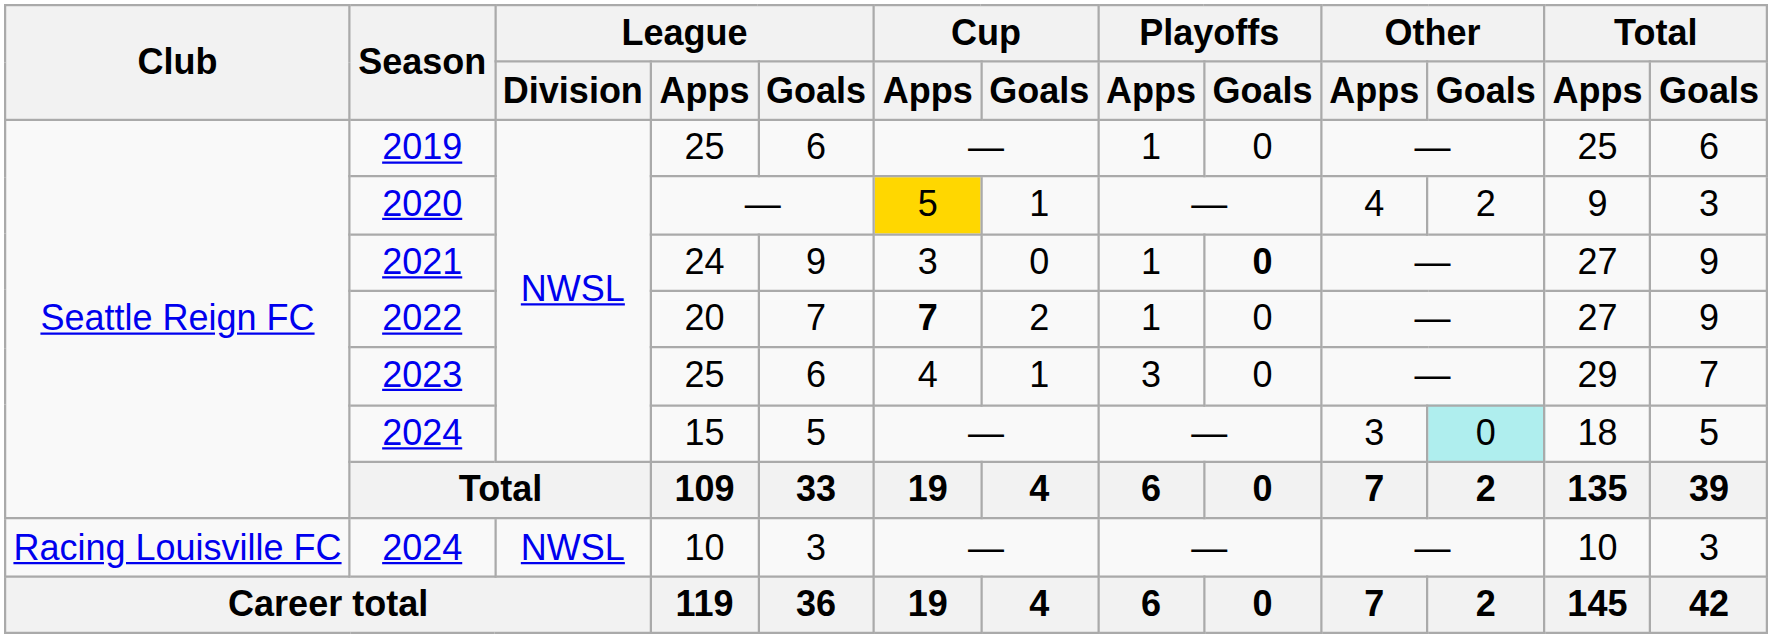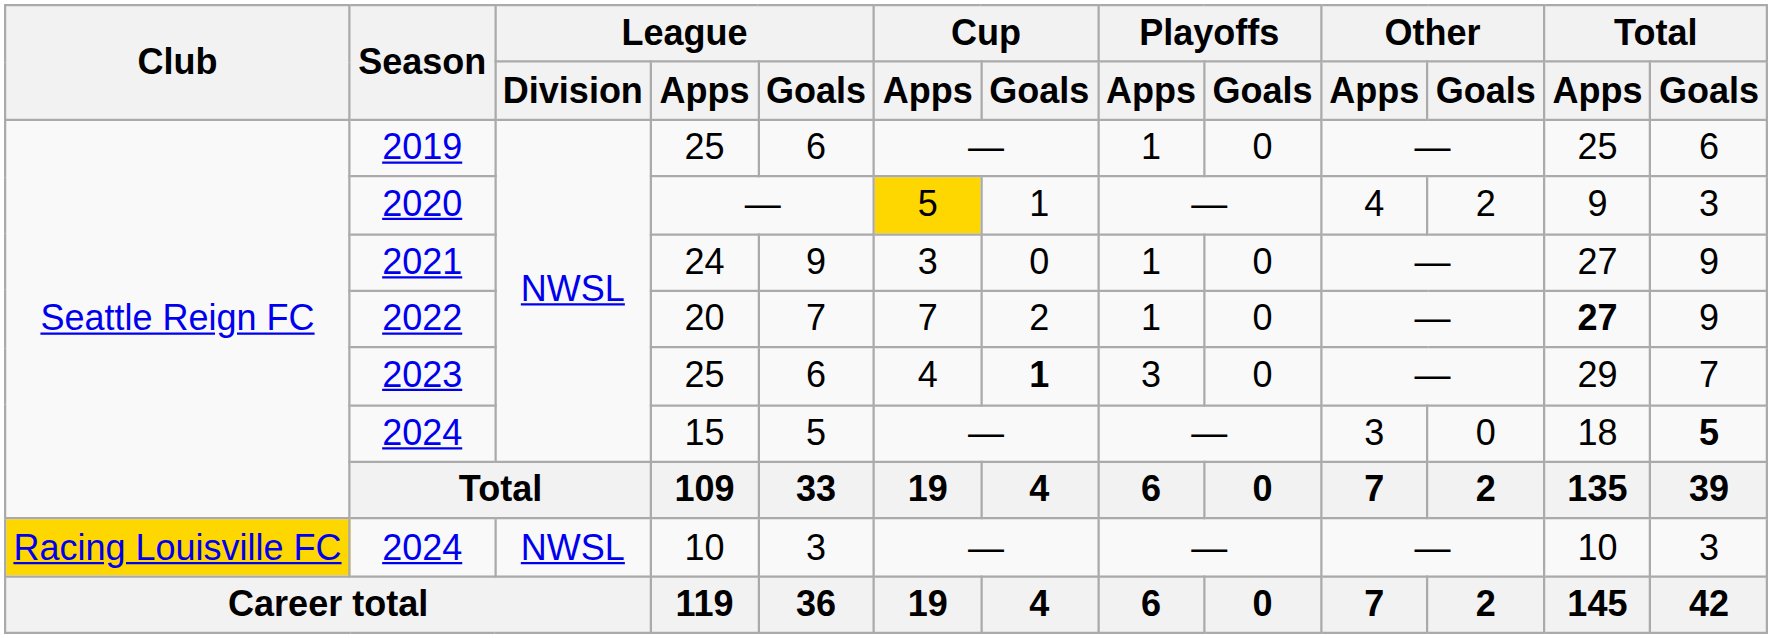(1263, 261) bold -> (1263, 261) normal
(928, 318) bold -> (928, 318) normal
(1597, 318) normal -> (1597, 318) bold
(1039, 375) normal -> (1039, 375) bold
(1486, 432) paleturquoise background -> (1486, 432) no background
(1709, 432) normal -> (1709, 432) bold
(177, 546) no background -> (177, 546) gold background
